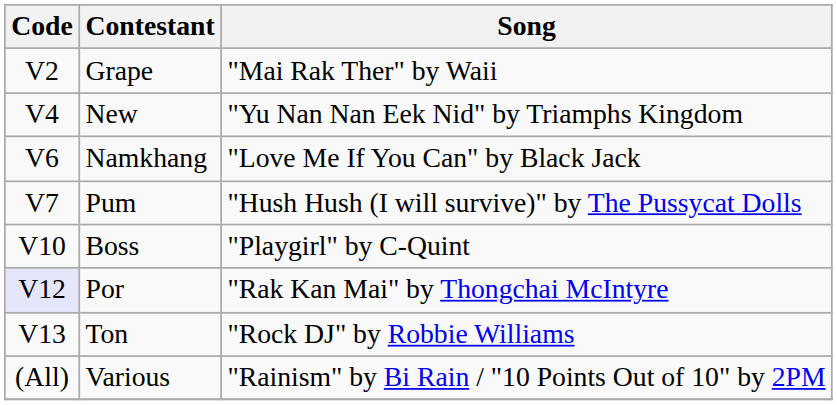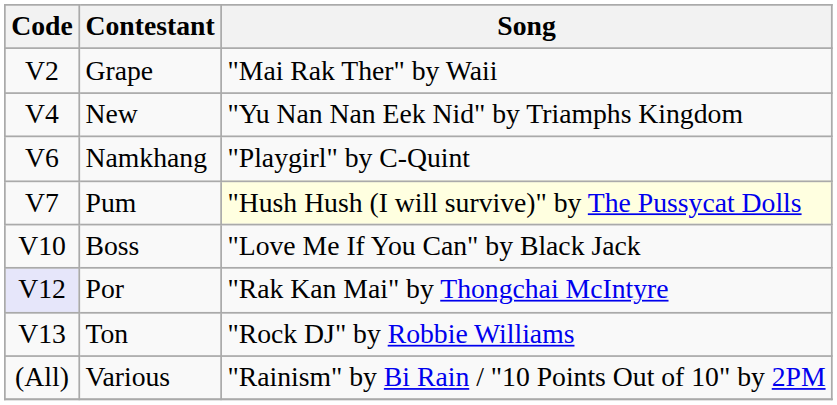(434, 158) "Love Me If You Can" by Black Jack -> (349, 158) "Playgirl" by C-Quint
(515, 202) no background -> (515, 202) lightyellow background
(349, 245) "Playgirl" by C-Quint -> (434, 245) "Love Me If You Can" by Black Jack
